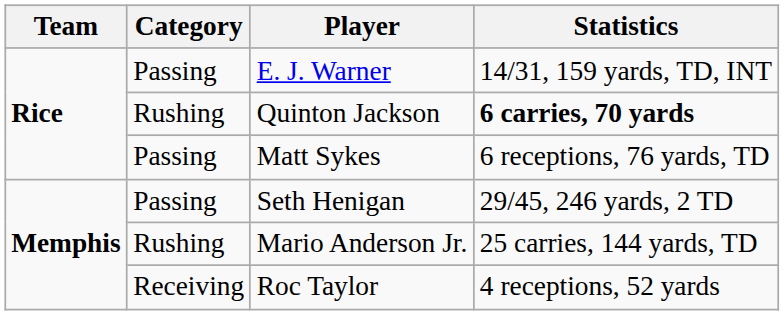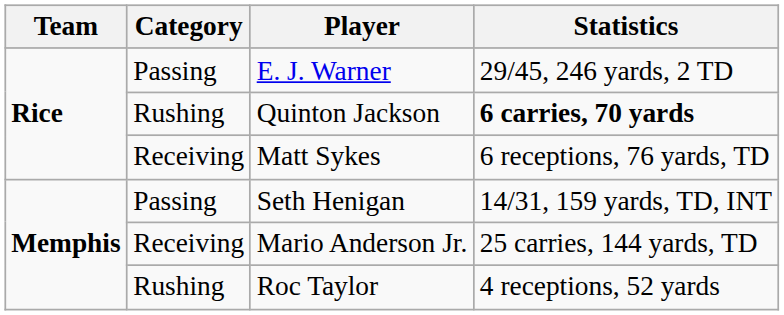(626, 69) 14/31, 159 yards, TD, INT -> (607, 69) 29/45, 246 yards, 2 TD
(175, 156) Passing -> (189, 156) Receiving
(607, 200) 29/45, 246 yards, 2 TD -> (626, 200) 14/31, 159 yards, TD, INT
(179, 243) Rushing -> (189, 243) Receiving
(189, 286) Receiving -> (179, 286) Rushing
